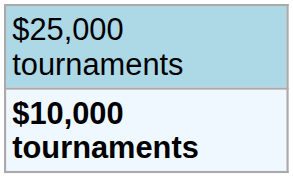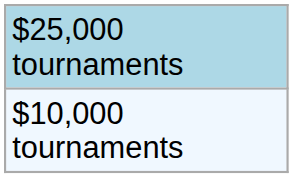(106, 130) bold -> (98, 130) normal
